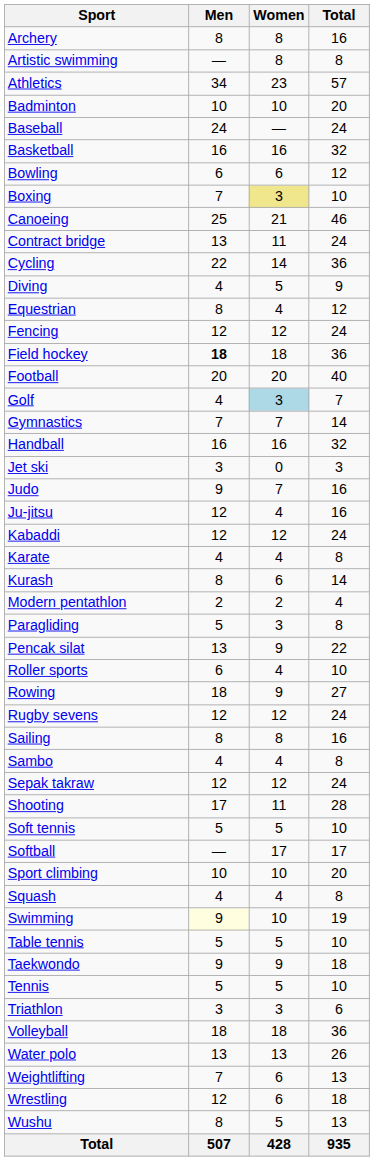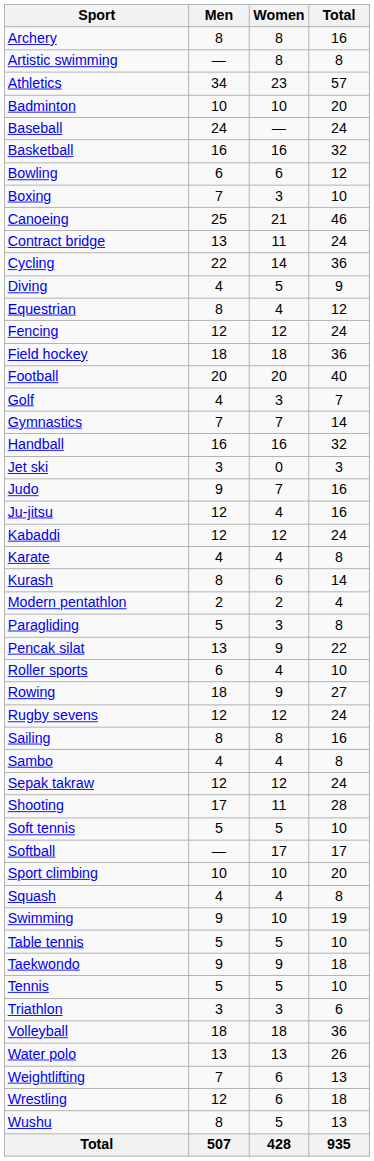(279, 196) khaki background -> (279, 196) no background
(219, 354) bold -> (219, 354) normal
(279, 399) lightblue background -> (279, 399) no background
(219, 919) lightyellow background -> (219, 919) no background
